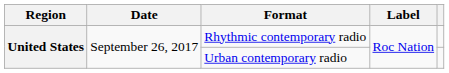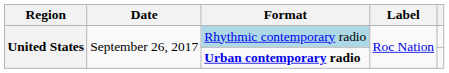(285, 36) no background -> (285, 36) lightblue background
(276, 57) normal -> (282, 57) bold
